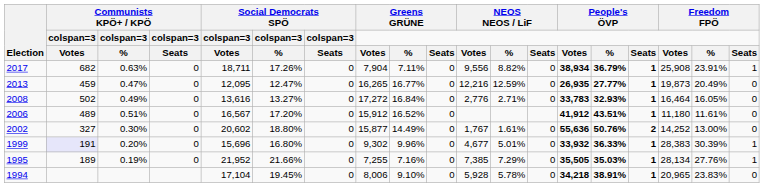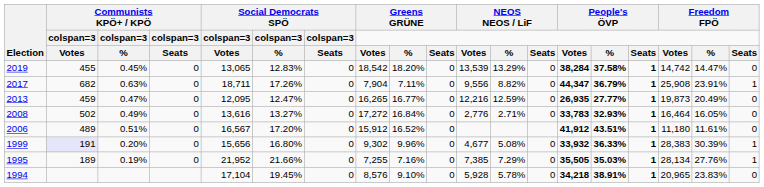+ row: (17, 68)
(574, 68) 38,934 -> (574, 83) 44,347
- row: (17, 129)
(236, 144) 15,696 -> (236, 144) 15,656
(512, 144) 5.01% -> (512, 144) 5.08%
(376, 175) 8,006 -> (376, 175) 8,576
